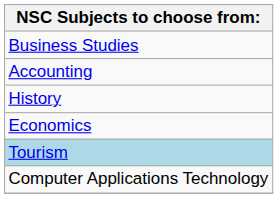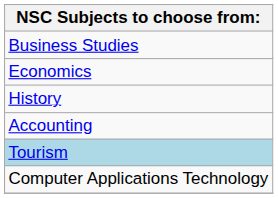(50, 71) Accounting -> (50, 71) Economics
(50, 125) Economics -> (50, 125) Accounting
